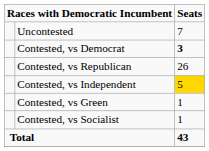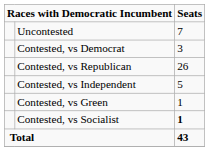(180, 48) bold -> (180, 48) normal
(180, 84) gold background -> (180, 84) no background
(180, 119) normal -> (180, 119) bold
